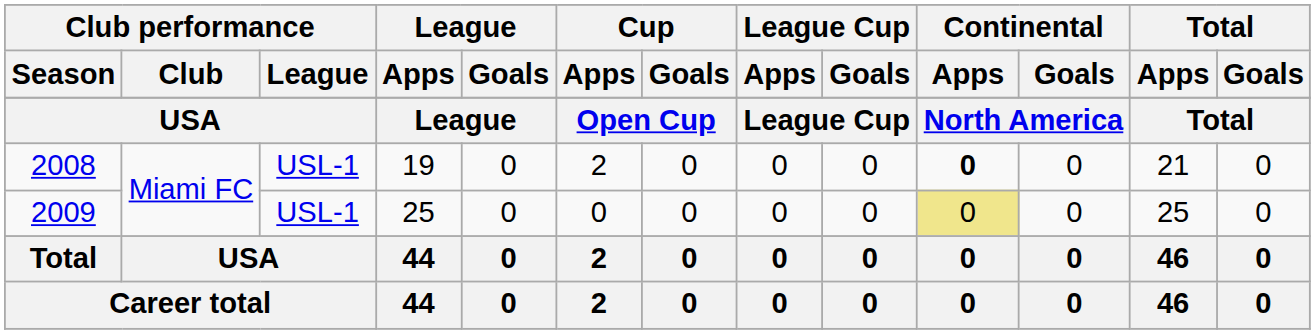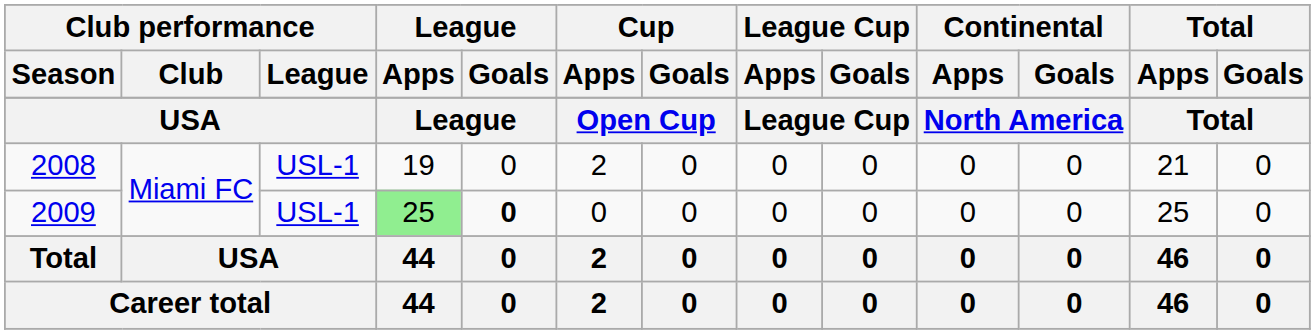(968, 166) bold -> (968, 166) normal
(418, 212) no background -> (418, 212) lightgreen background
(509, 212) normal -> (509, 212) bold
(968, 212) khaki background -> (968, 212) no background
